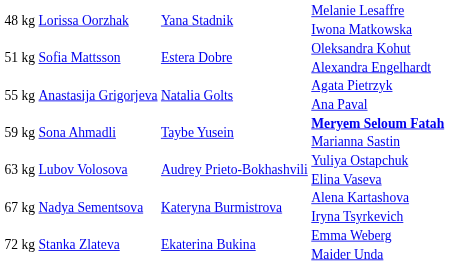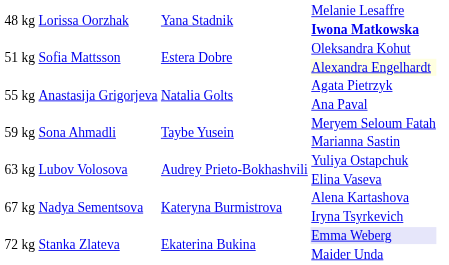(362, 29) normal -> (365, 29) bold
(371, 67) no background -> (371, 67) lightyellow background
(378, 123) bold -> (374, 123) normal
(351, 235) no background -> (351, 235) lavender background
